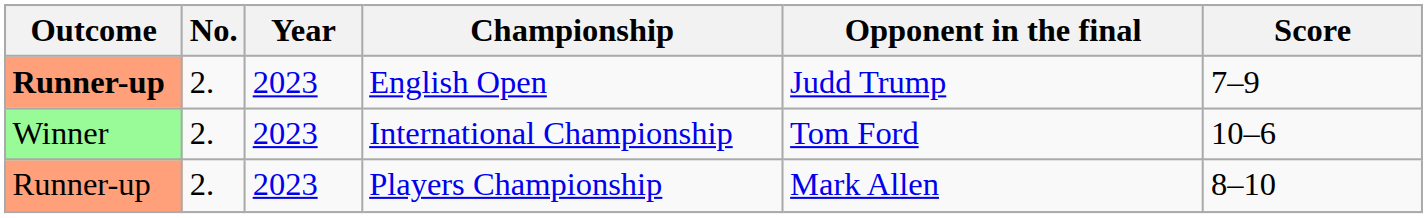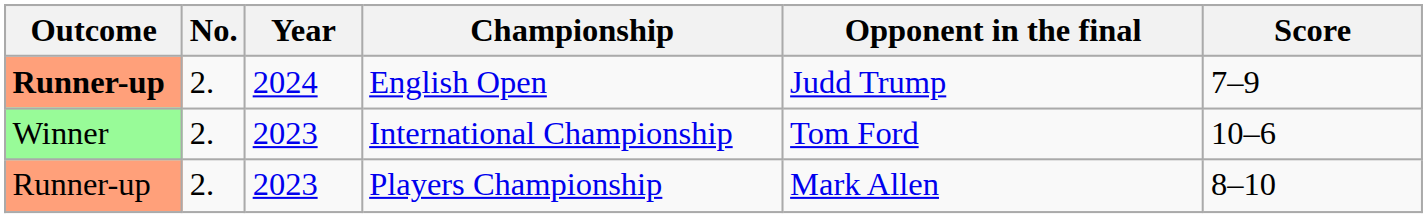(285, 81) 2023 -> (285, 81) 2024
